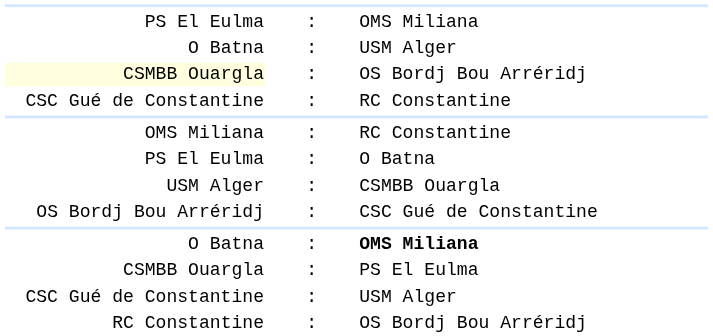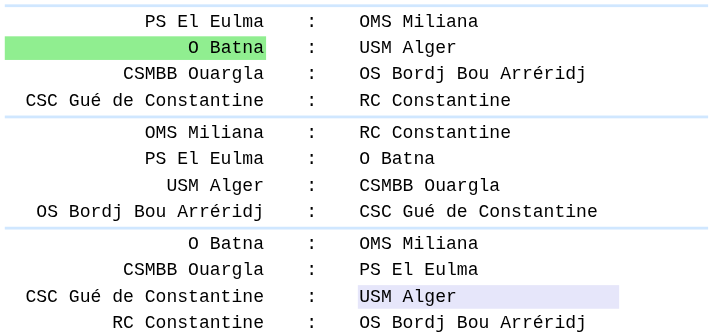(226, 48) no background -> (226, 48) lightgreen background
(194, 75) lightyellow background -> (194, 75) no background
(419, 244) bold -> (419, 244) normal
(408, 297) no background -> (408, 297) lavender background
